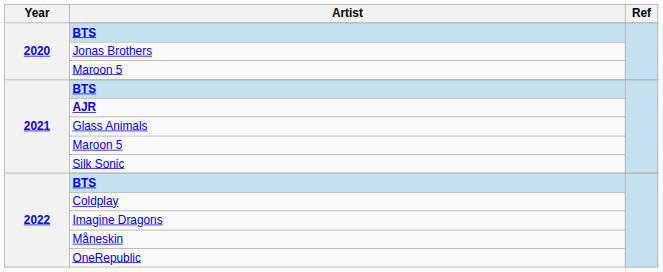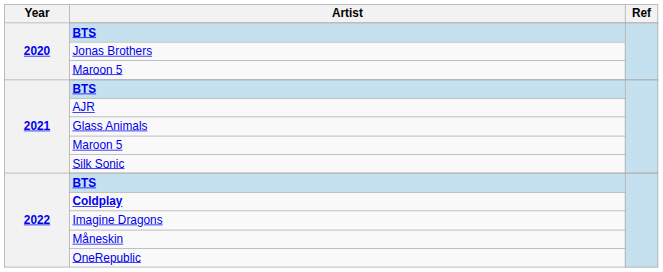(84, 107) bold -> (84, 107) normal
(95, 201) normal -> (97, 201) bold
